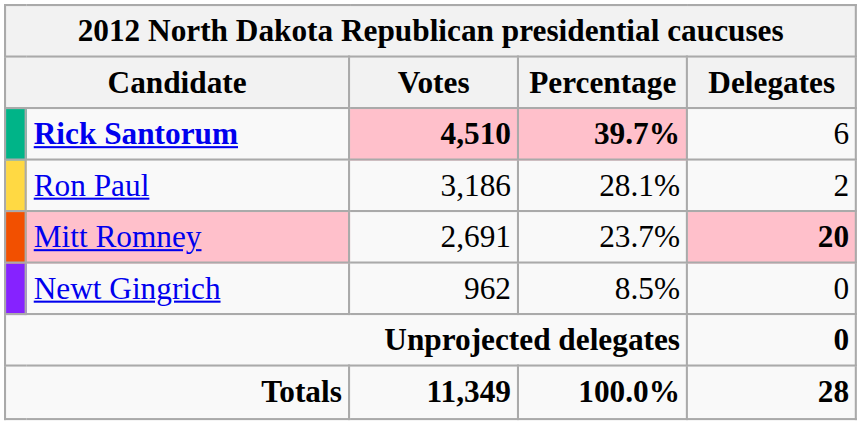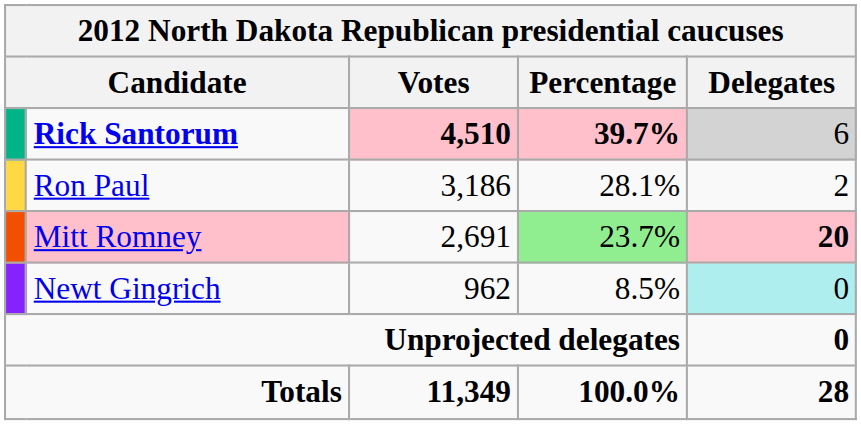(841, 133) no background -> (841, 133) lightgrey background
(640, 237) no background -> (640, 237) lightgreen background
(841, 288) no background -> (841, 288) paleturquoise background
